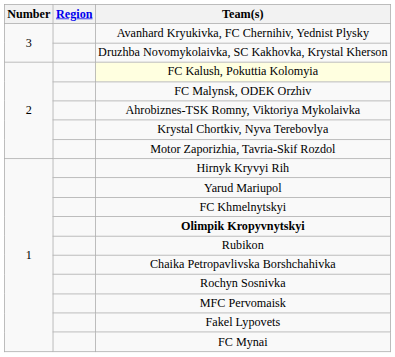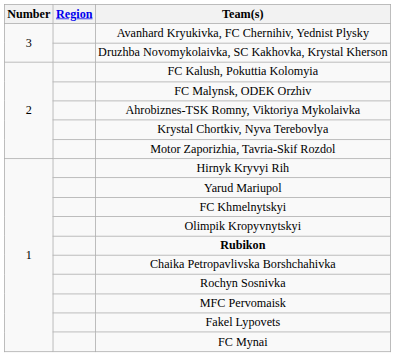(243, 71) lightyellow background -> (243, 71) no background
(243, 226) bold -> (243, 226) normal
(243, 245) normal -> (243, 245) bold
